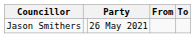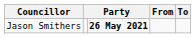(119, 26) normal -> (119, 26) bold
